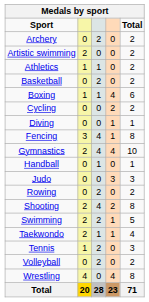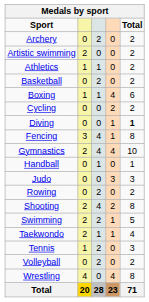(132, 123) normal -> (132, 123) bold
